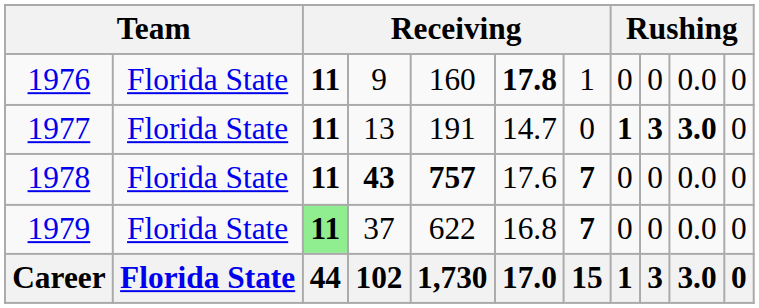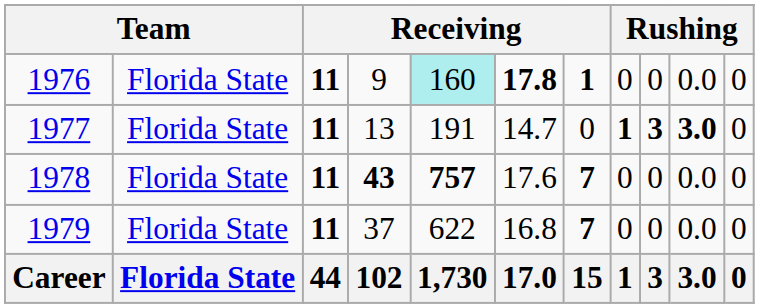(452, 79) no background -> (452, 79) paleturquoise background
(587, 79) normal -> (587, 79) bold
(325, 228) lightgreen background -> (325, 228) no background
